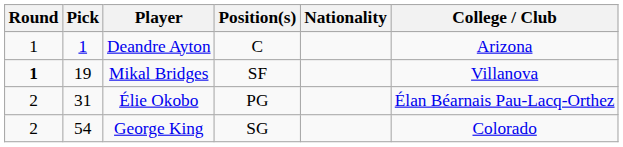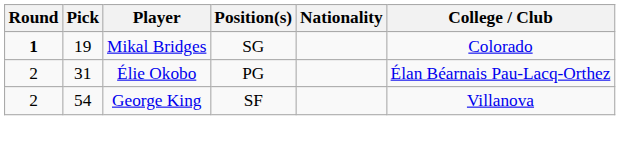- row: (159, 45)
(257, 73) SF -> (253, 45) SG
(505, 73) Villanova -> (500, 45) Colorado
(257, 127) SG -> (253, 100) SF
(505, 127) Colorado -> (500, 100) Villanova
